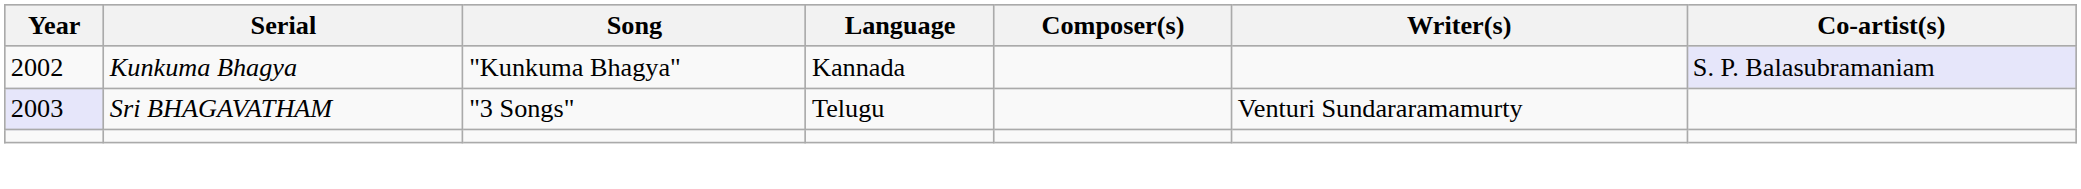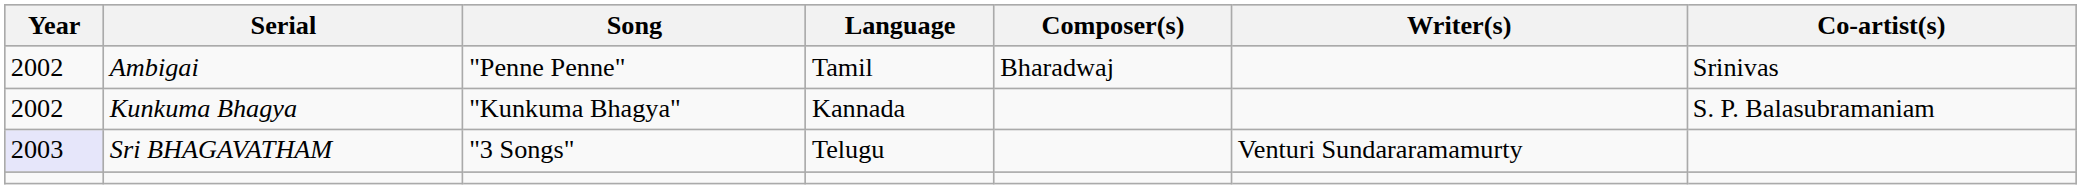+ row: (154, 66)
(1814, 66) lavender background -> (1814, 108) no background
